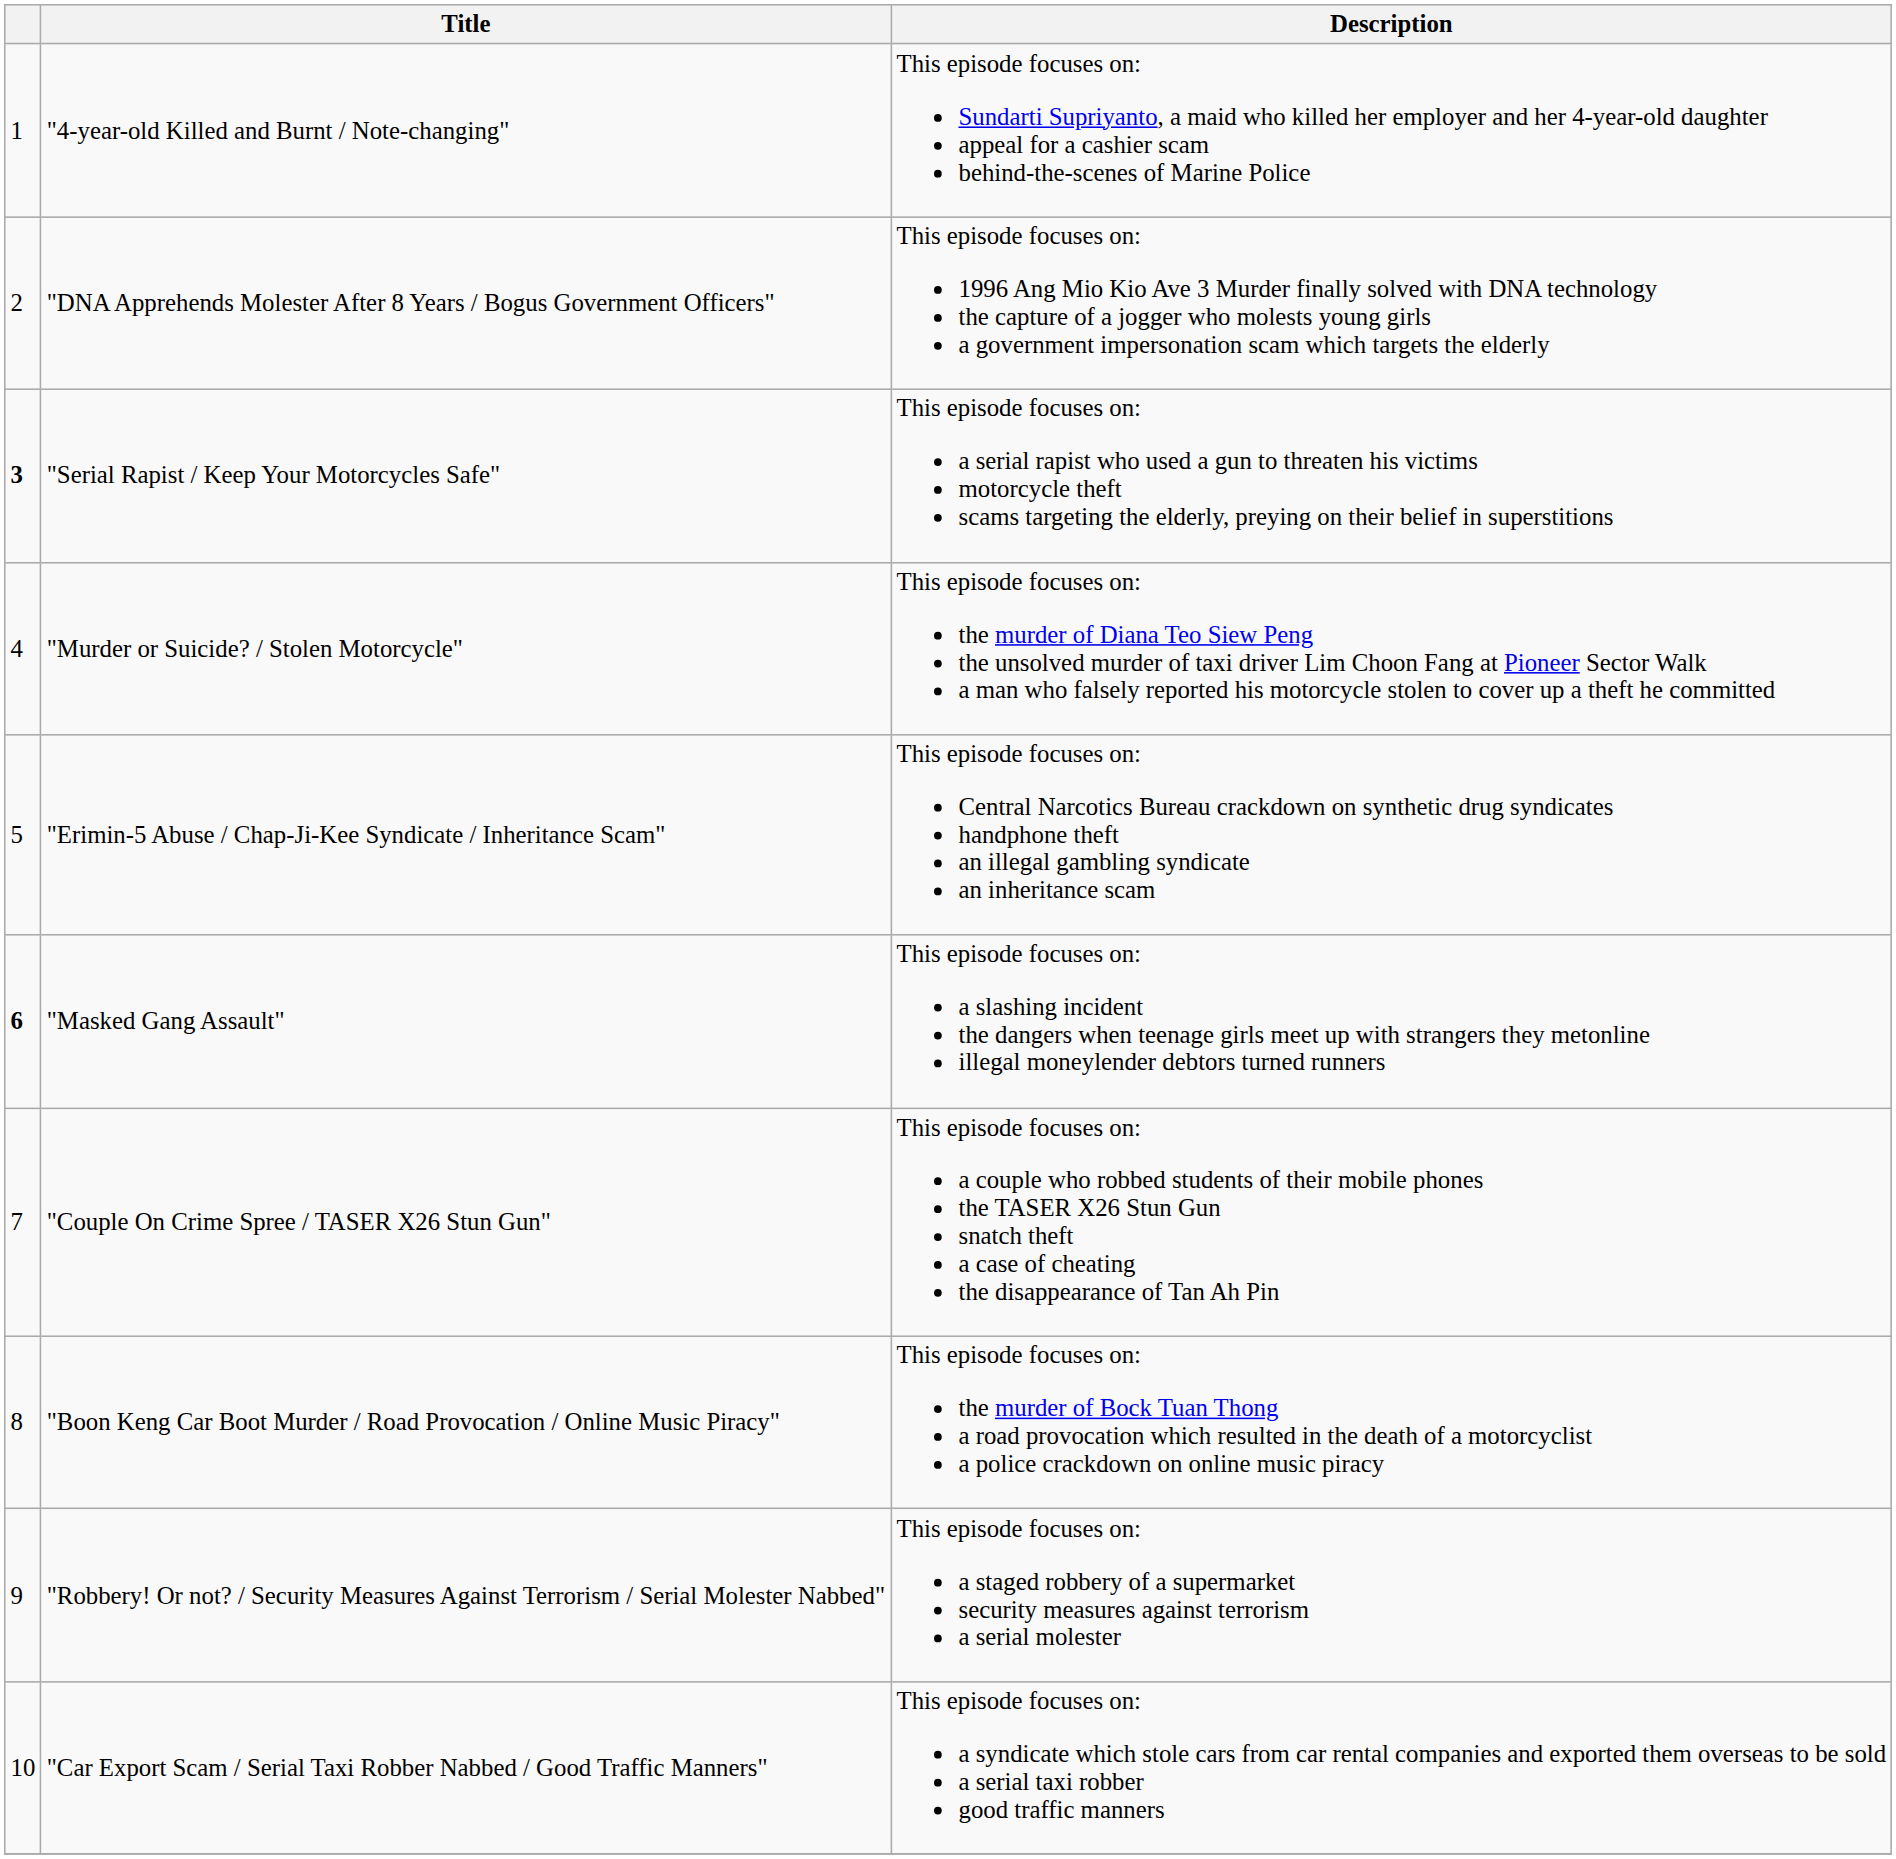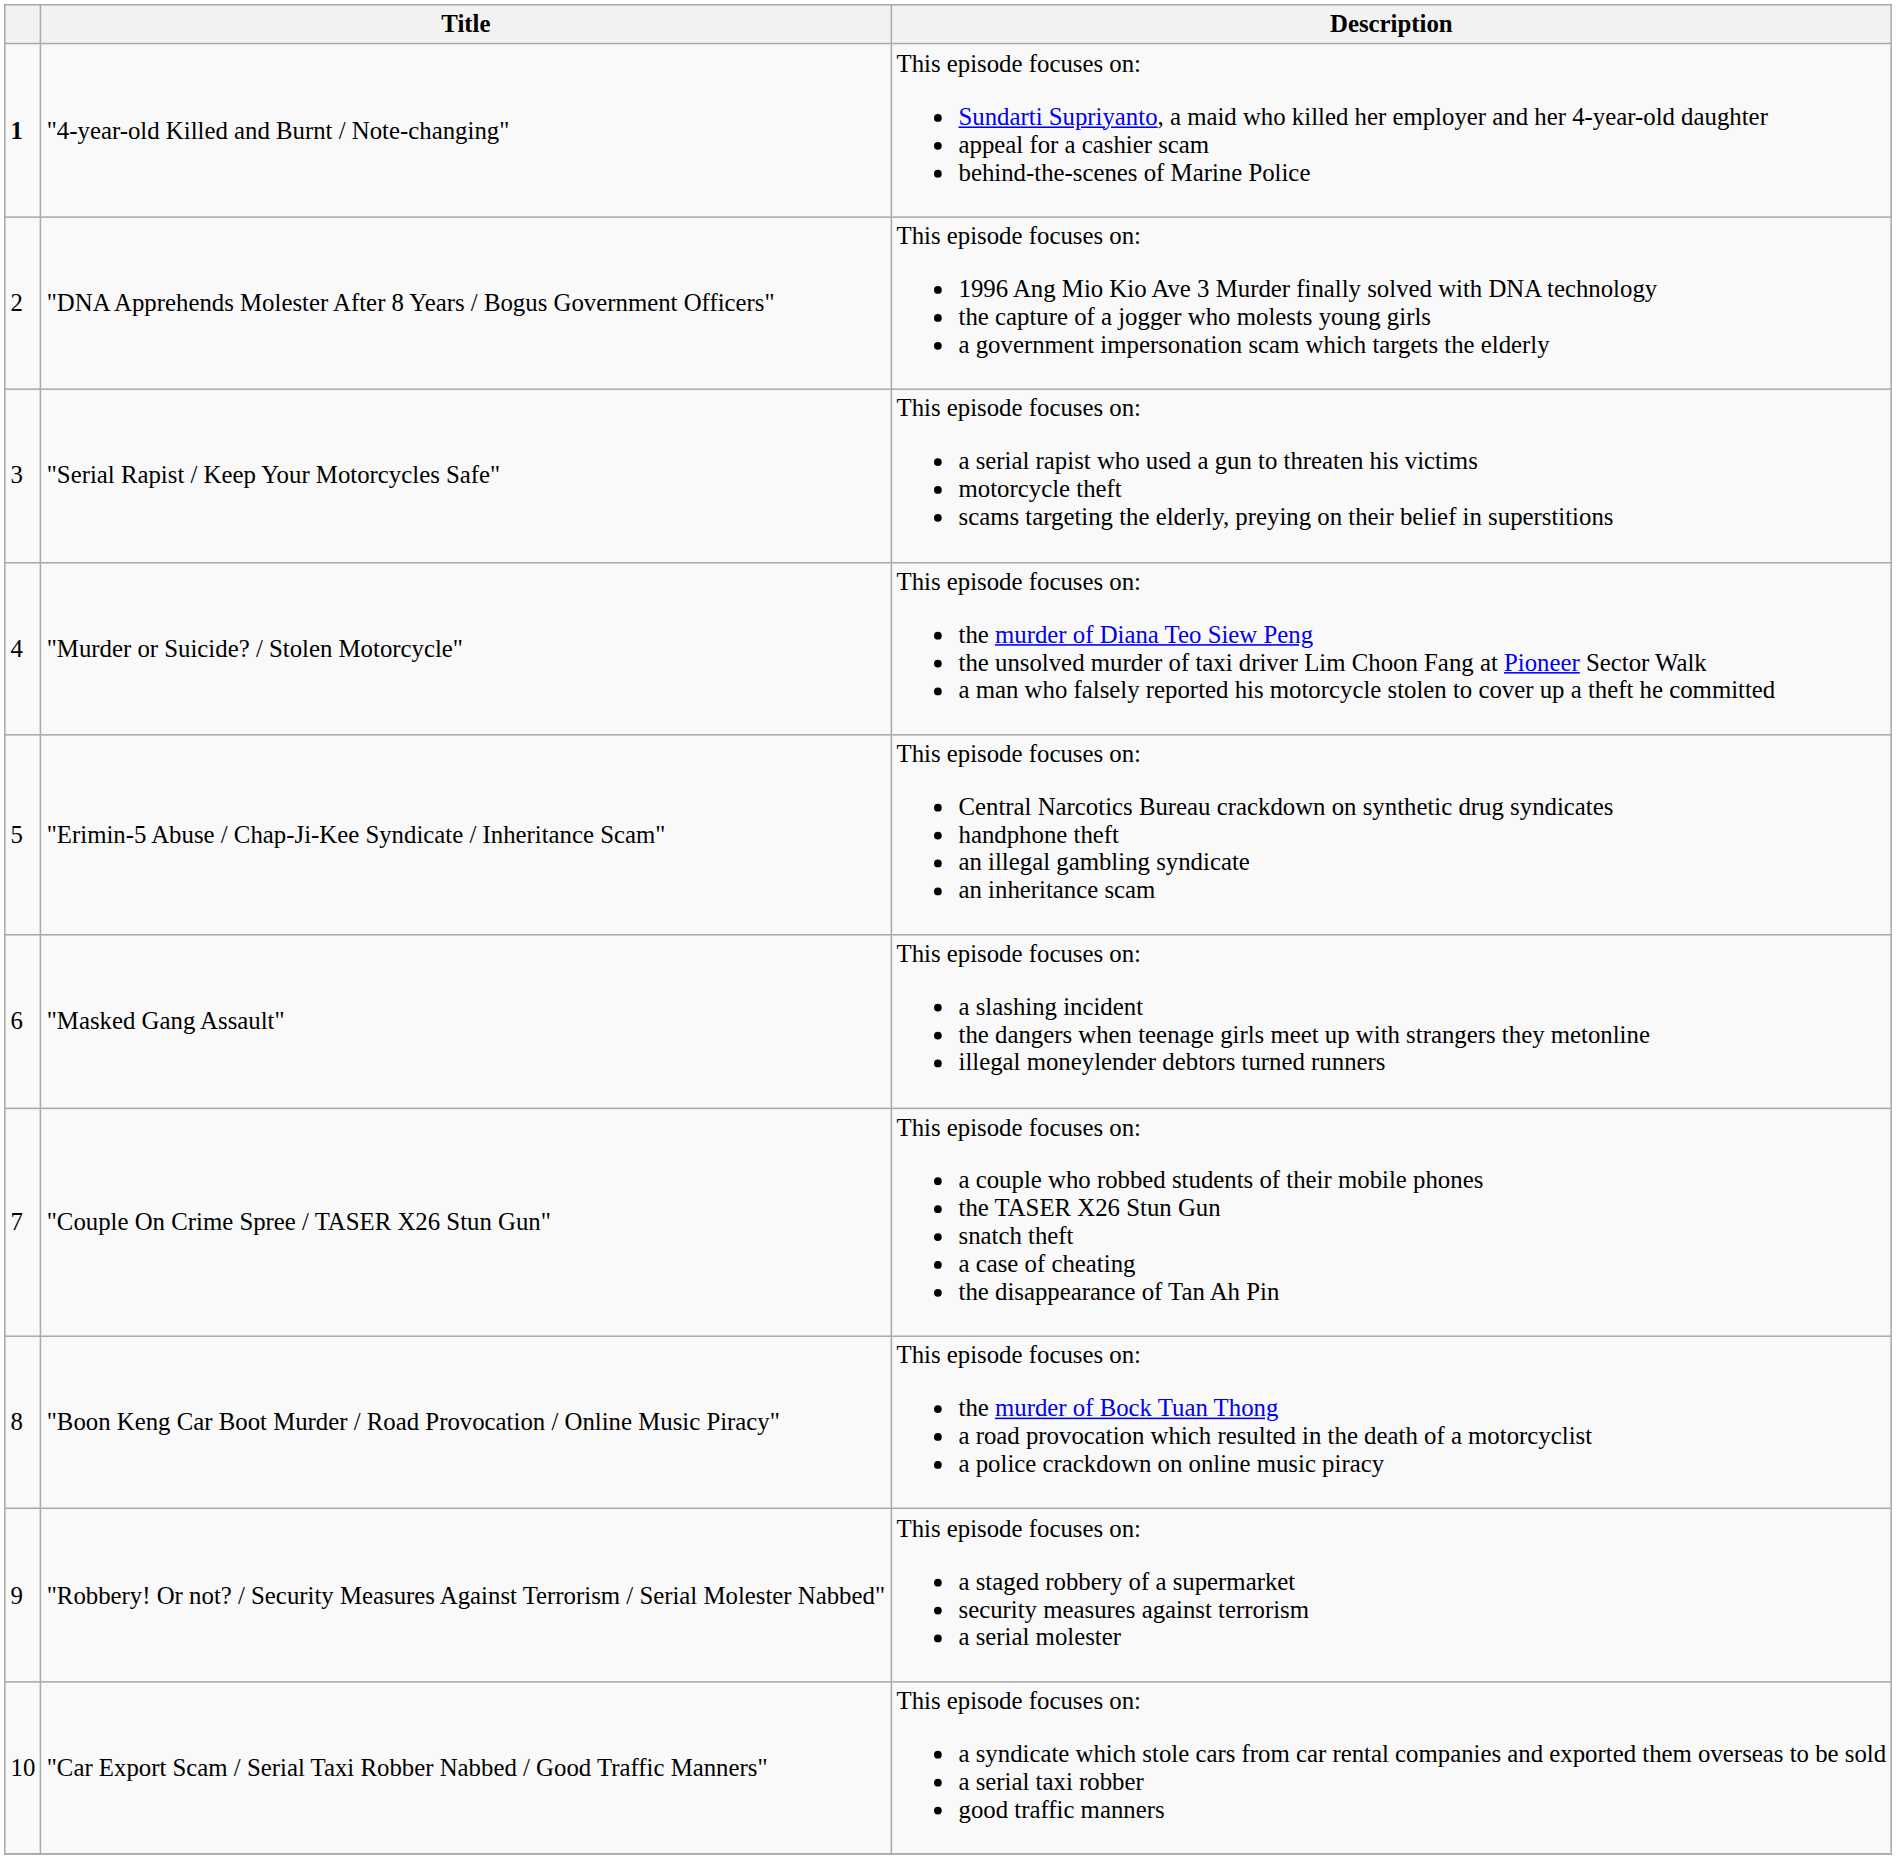(17, 130) normal -> (17, 130) bold
(17, 475) bold -> (17, 475) normal
(17, 1021) bold -> (17, 1021) normal
